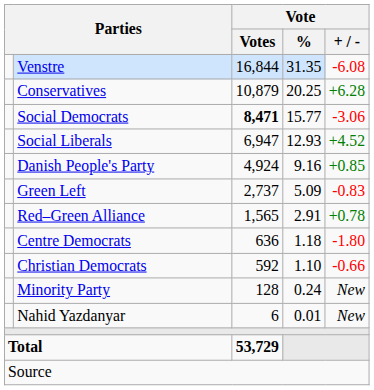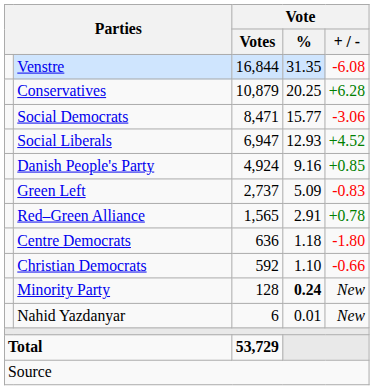(261, 116) bold -> (261, 116) normal
(308, 290) normal -> (308, 290) bold
